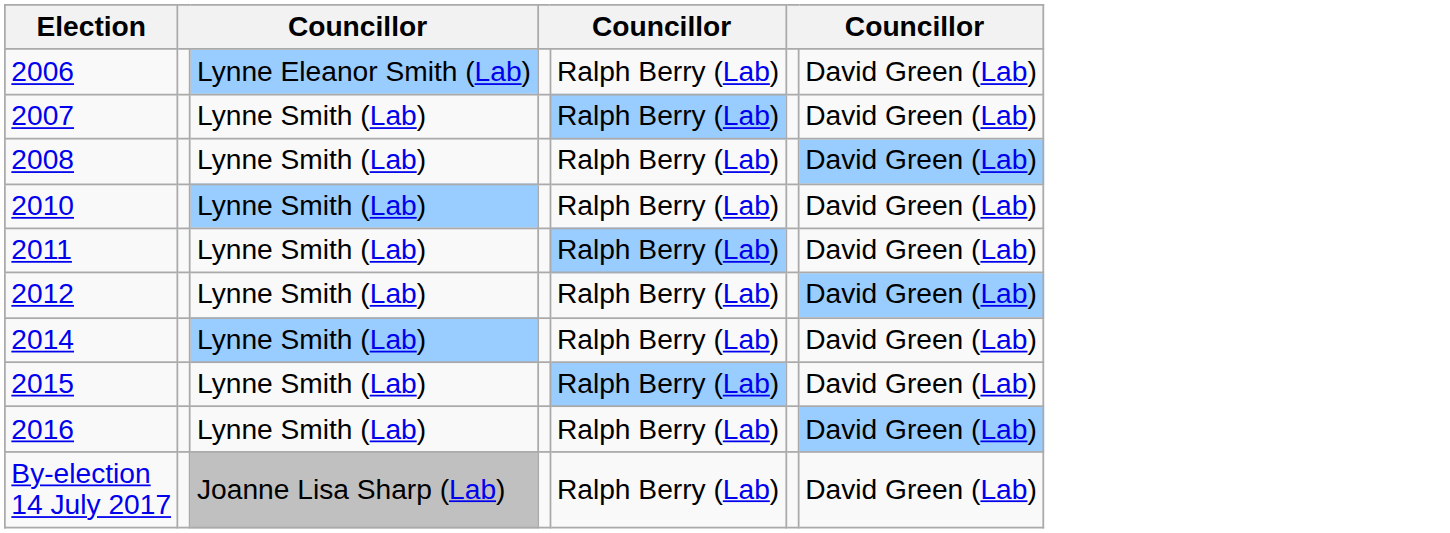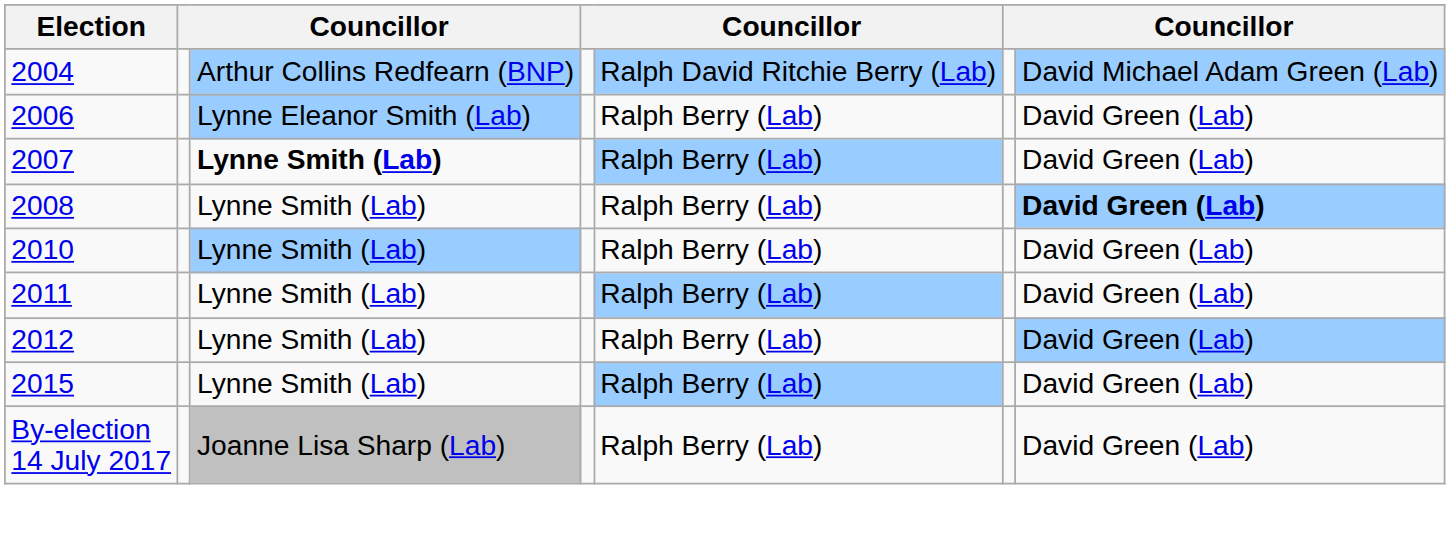+ row: (43, 71)
(312, 116) normal -> (319, 160) bold
(921, 160) normal -> (1143, 205) bold
- row: (43, 339)
- row: (43, 428)
